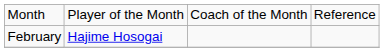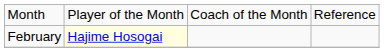(115, 36) no background -> (115, 36) lightyellow background
